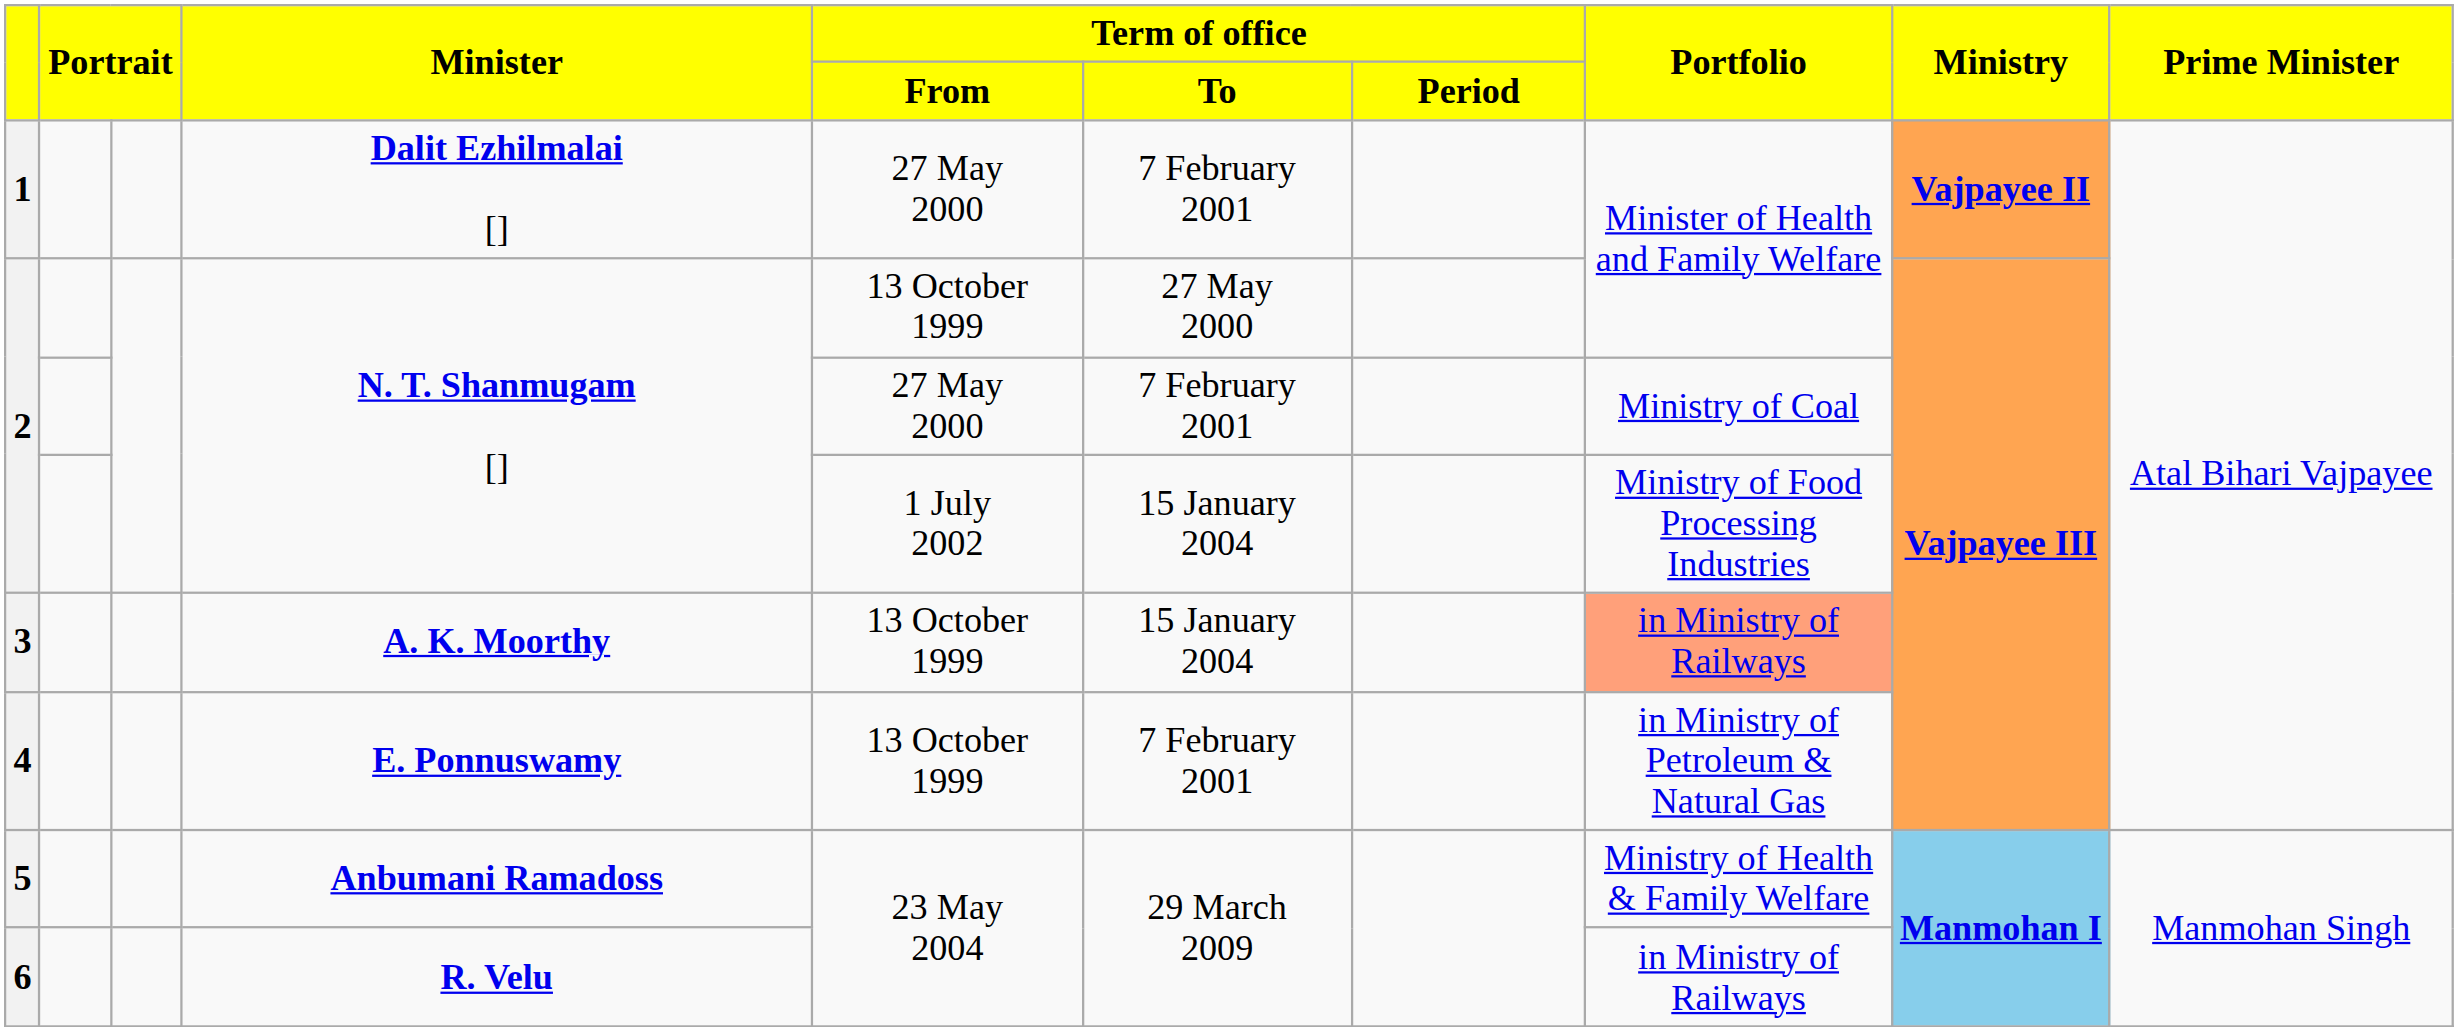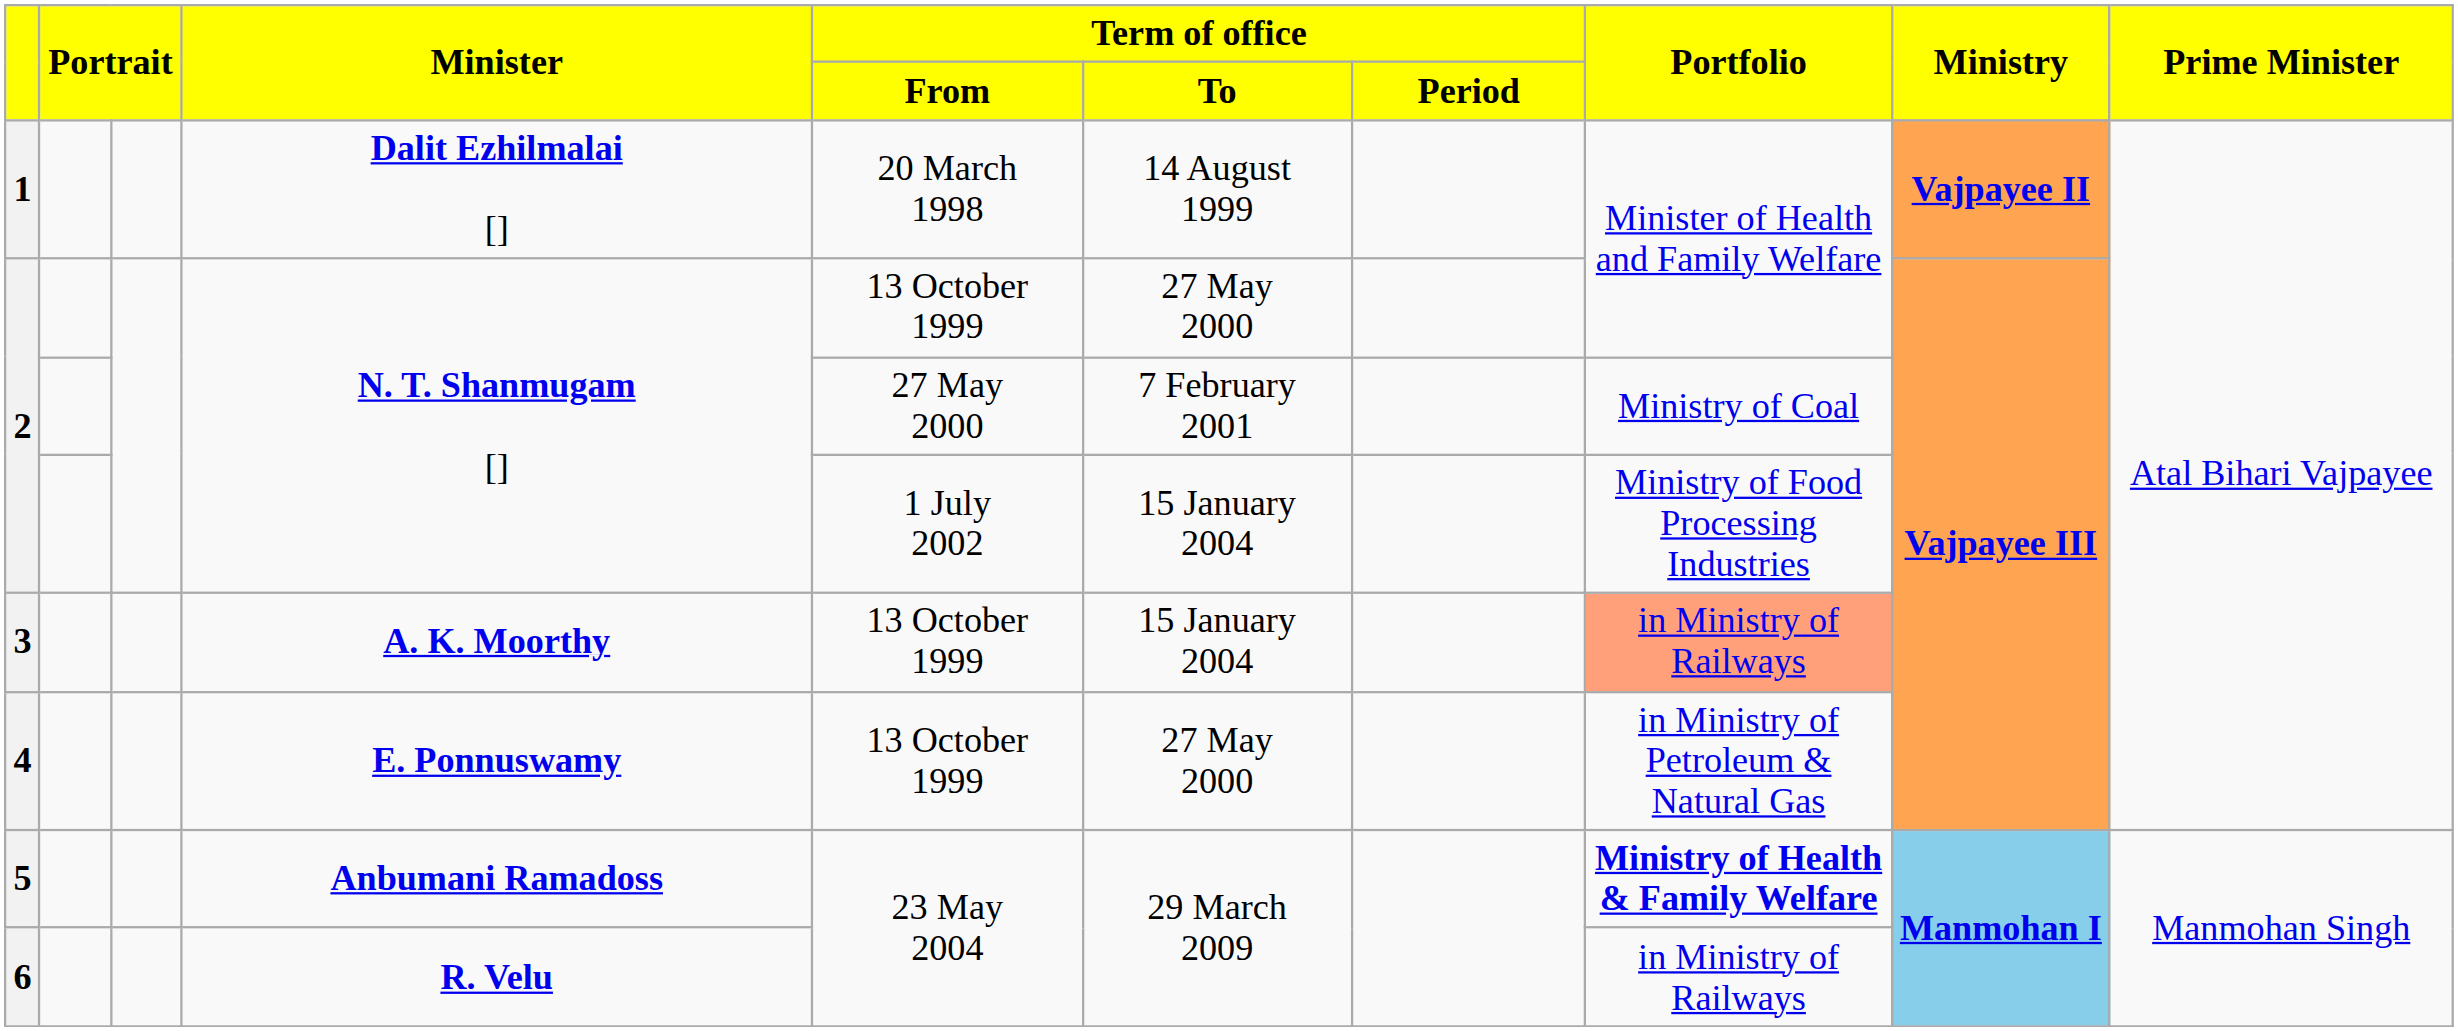(947, 188) 27 May 2000 -> (947, 188) 20 March 1998
(1217, 188) 7 February 2001 -> (1217, 188) 14 August 1999
(1217, 760) 7 February 2001 -> (1217, 760) 27 May 2000
(1739, 878) normal -> (1739, 878) bold
